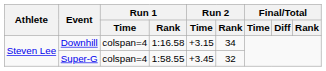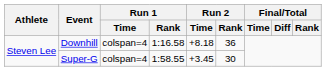(201, 43) +3.15 -> (201, 43) +8.18
(230, 43) 34 -> (230, 43) 36
(230, 59) 32 -> (230, 59) 30
